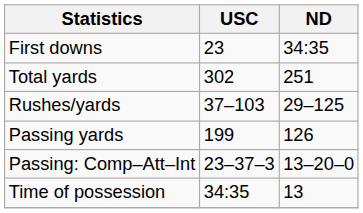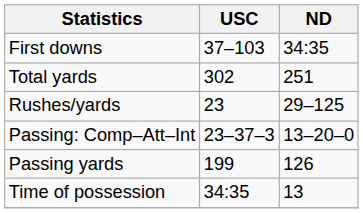(214, 48) 23 -> (234, 48) 37–103
(234, 105) 37–103 -> (214, 105) 23
rows swapped: (66, 134) <-> (102, 163)
